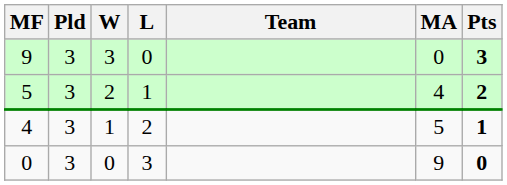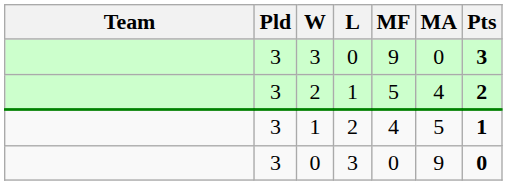columns swapped: (291, 21) <-> (27, 21)
